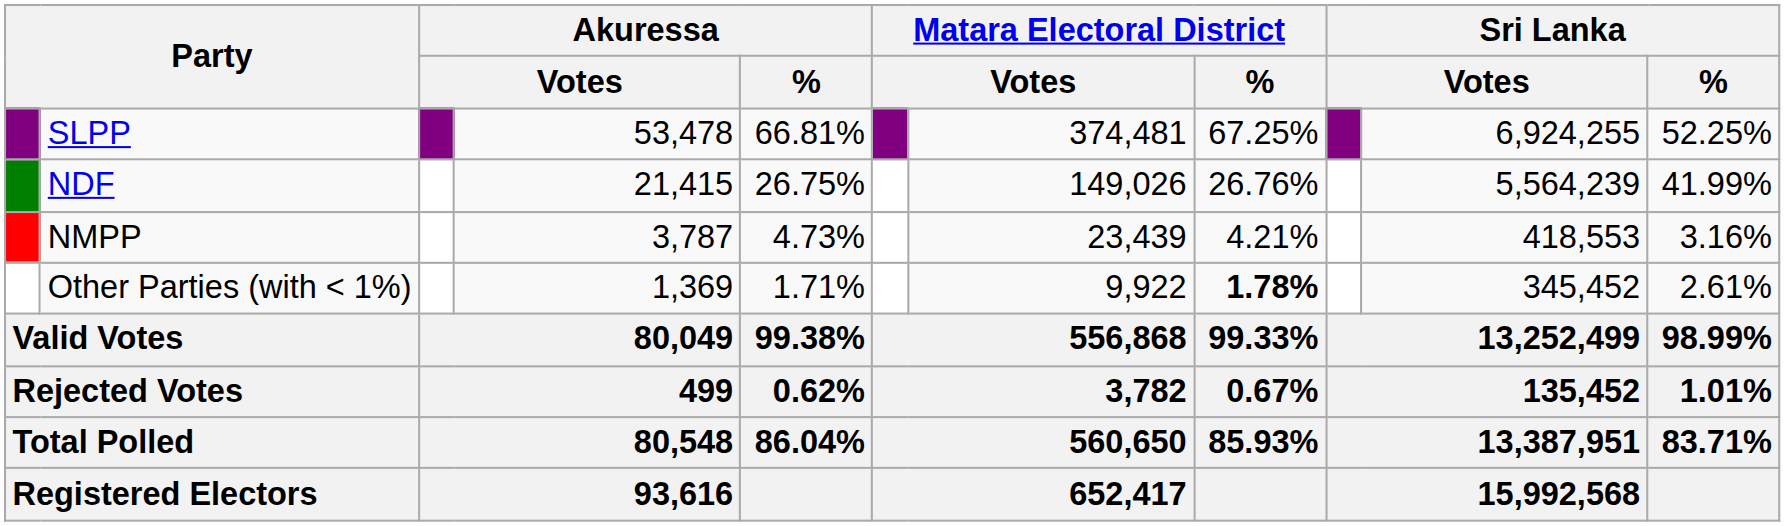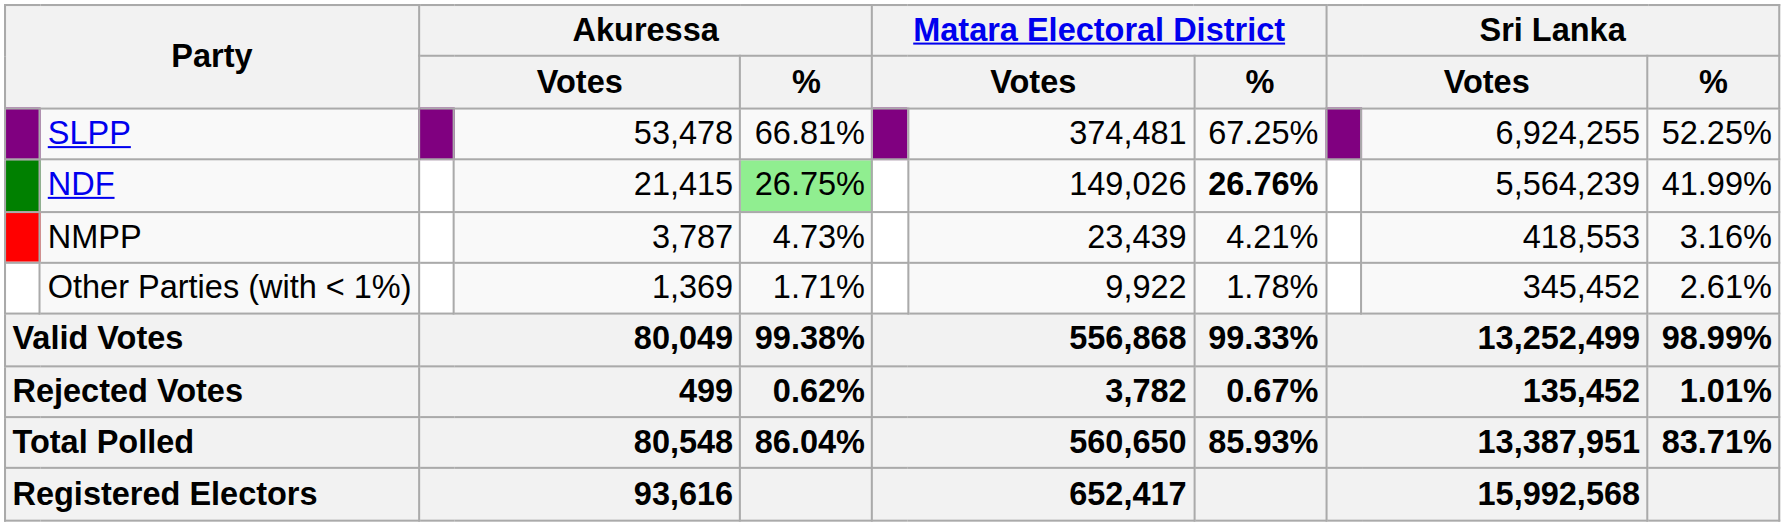(810, 184) no background -> (810, 184) lightgreen background
(1263, 184) normal -> (1263, 184) bold
(1272, 287) bold -> (1272, 287) normal
